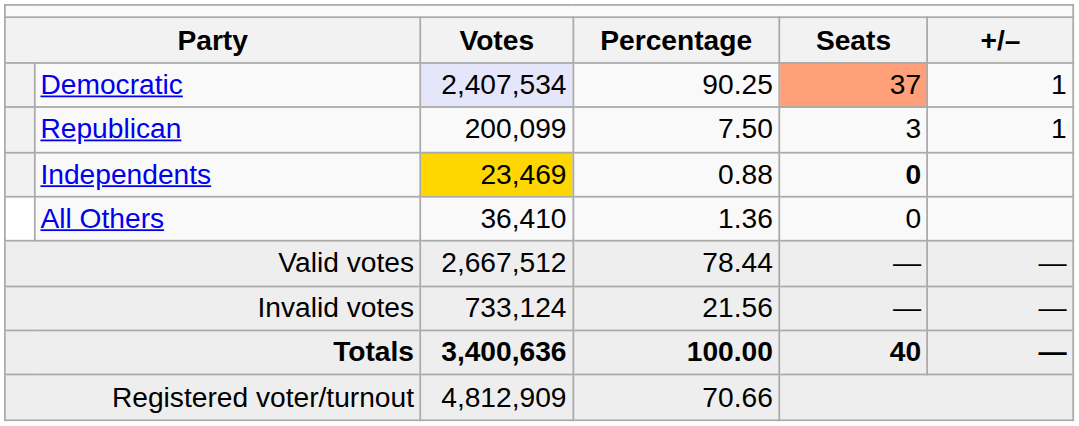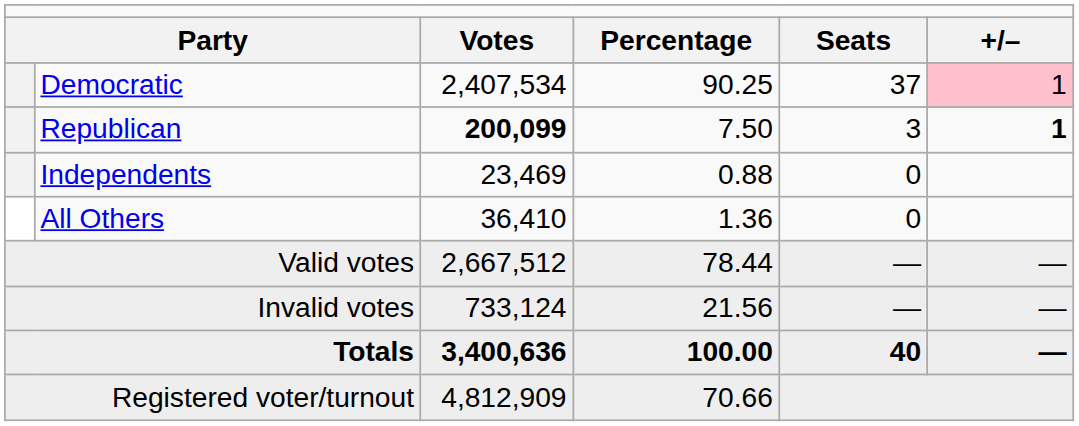(504, 84) lavender background -> (504, 84) no background
(906, 84) lightsalmon background -> (906, 84) no background
(1059, 84) no background -> (1059, 84) pink background
(516, 129) normal -> (516, 129) bold
(1059, 129) normal -> (1059, 129) bold
(523, 173) gold background -> (523, 173) no background
(913, 173) bold -> (913, 173) normal
